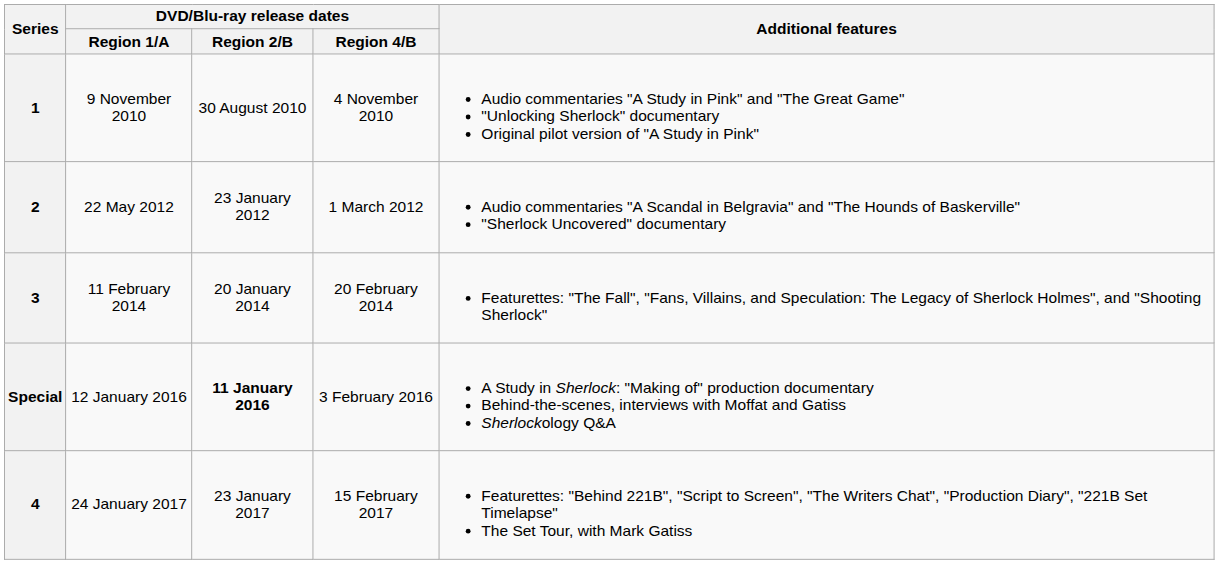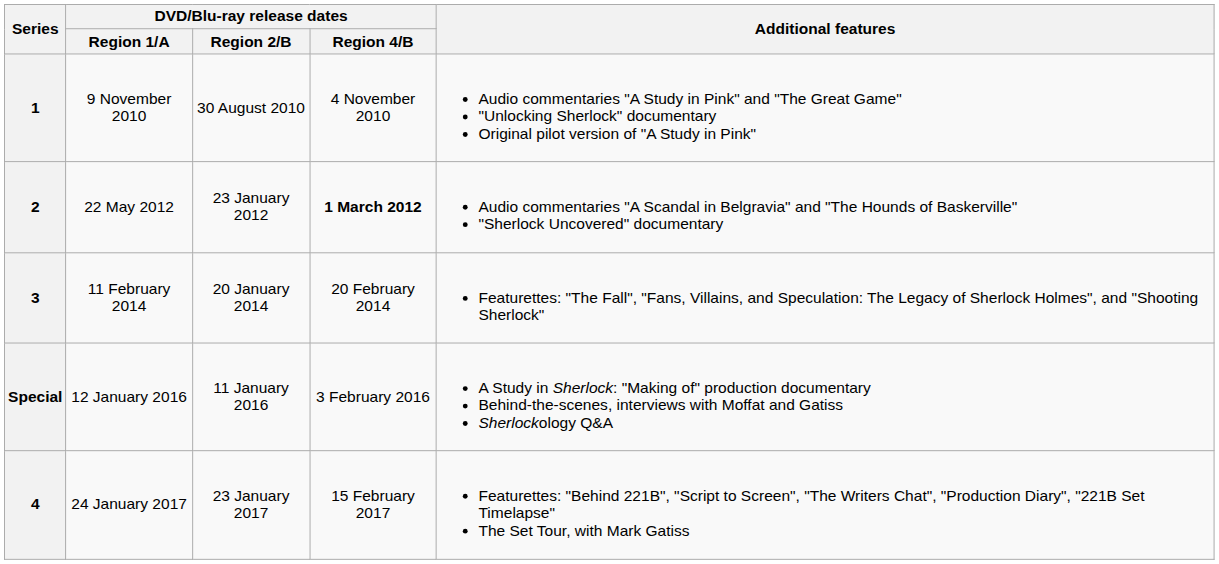(376, 207) normal -> (373, 207) bold
(252, 396) bold -> (251, 396) normal
